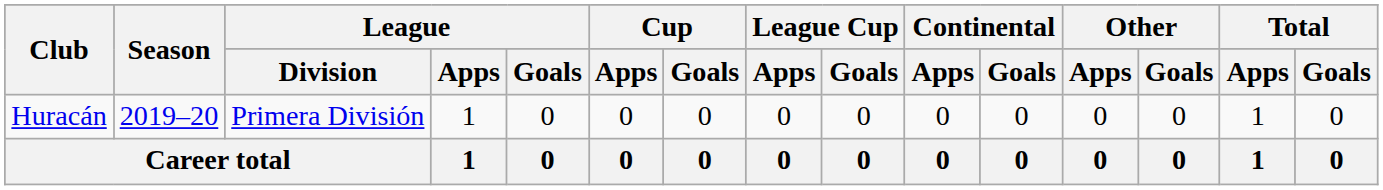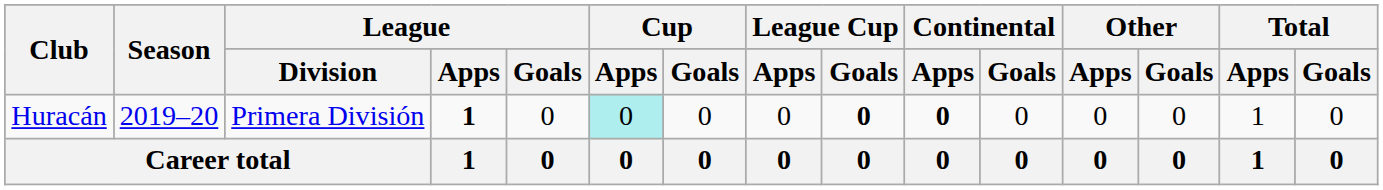(469, 116) normal -> (469, 116) bold
(626, 116) no background -> (626, 116) paleturquoise background
(864, 116) normal -> (864, 116) bold
(943, 116) normal -> (943, 116) bold
